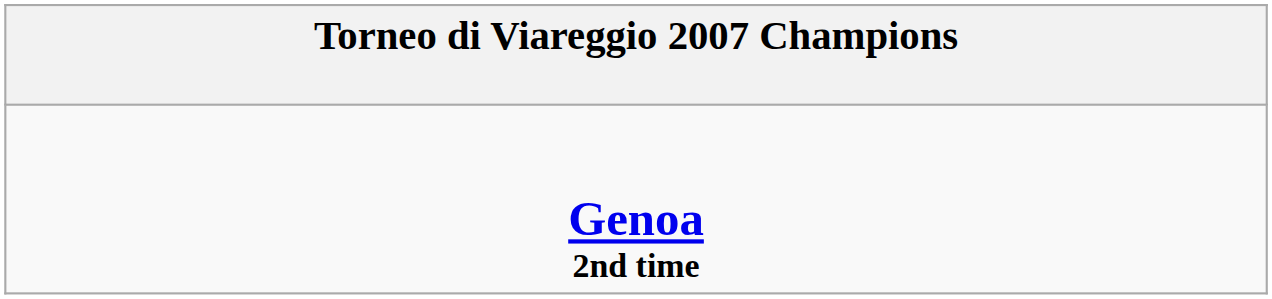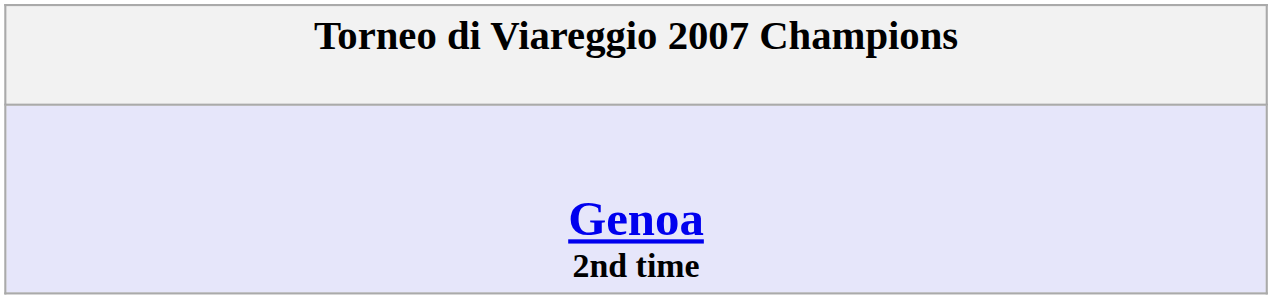(636, 236) no background -> (636, 236) lavender background
